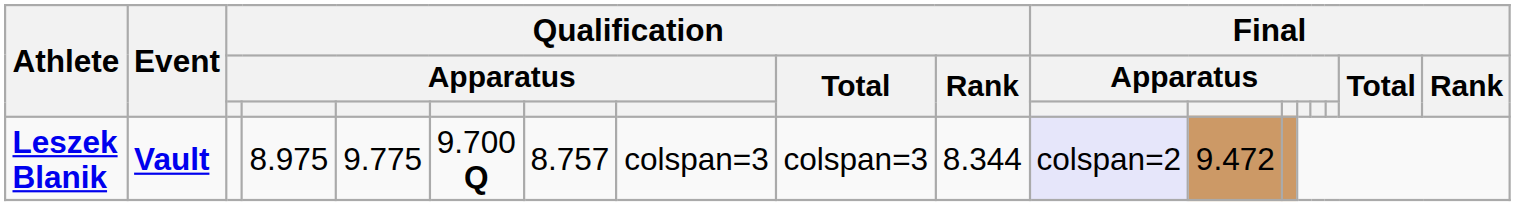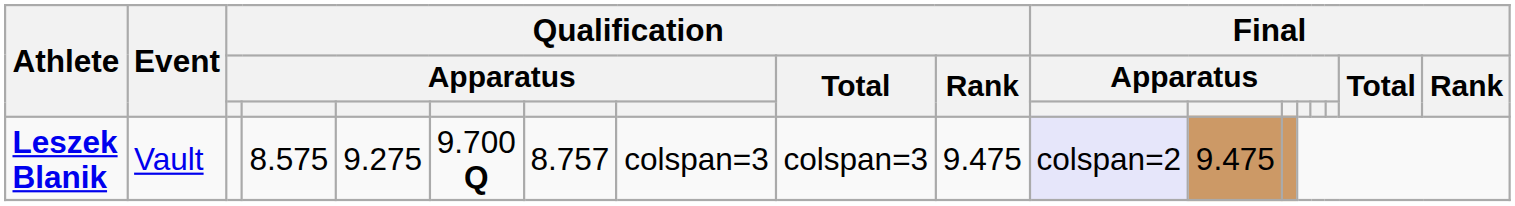(172, 159) bold -> (169, 159) normal
(289, 159) 8.975 -> (289, 159) 8.575
(383, 159) 9.775 -> (383, 159) 9.275
(982, 159) 8.344 -> (982, 159) 9.475
(1235, 159) 9.472 -> (1235, 159) 9.475
